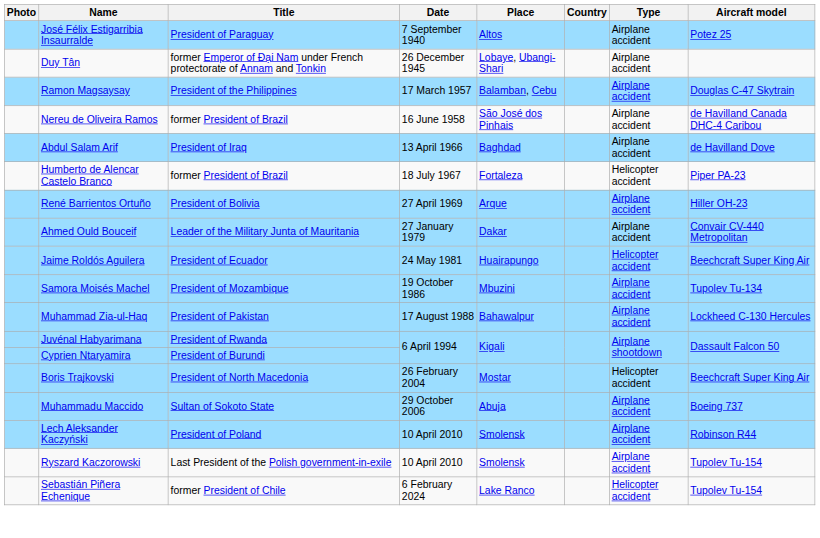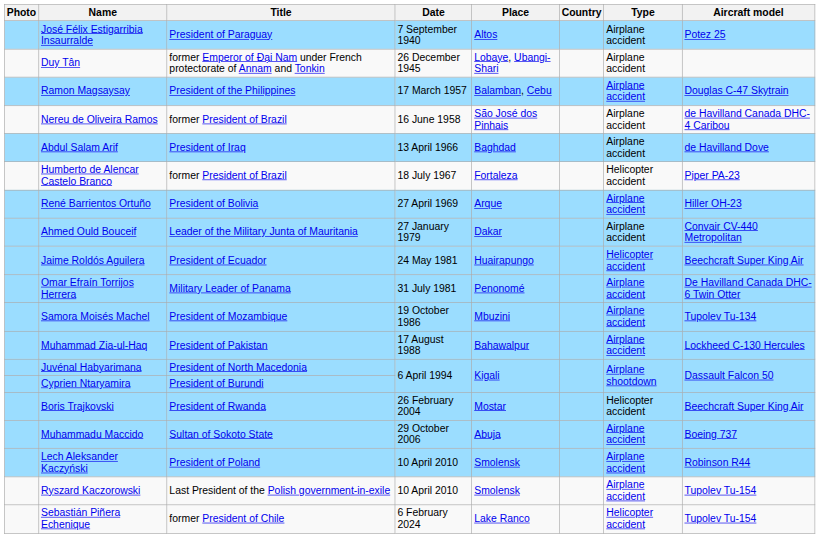+ row: (87, 288)
(219, 339) President of Rwanda -> (238, 367) President of North Macedonia
(239, 378) President of North Macedonia -> (218, 406) President of Rwanda
